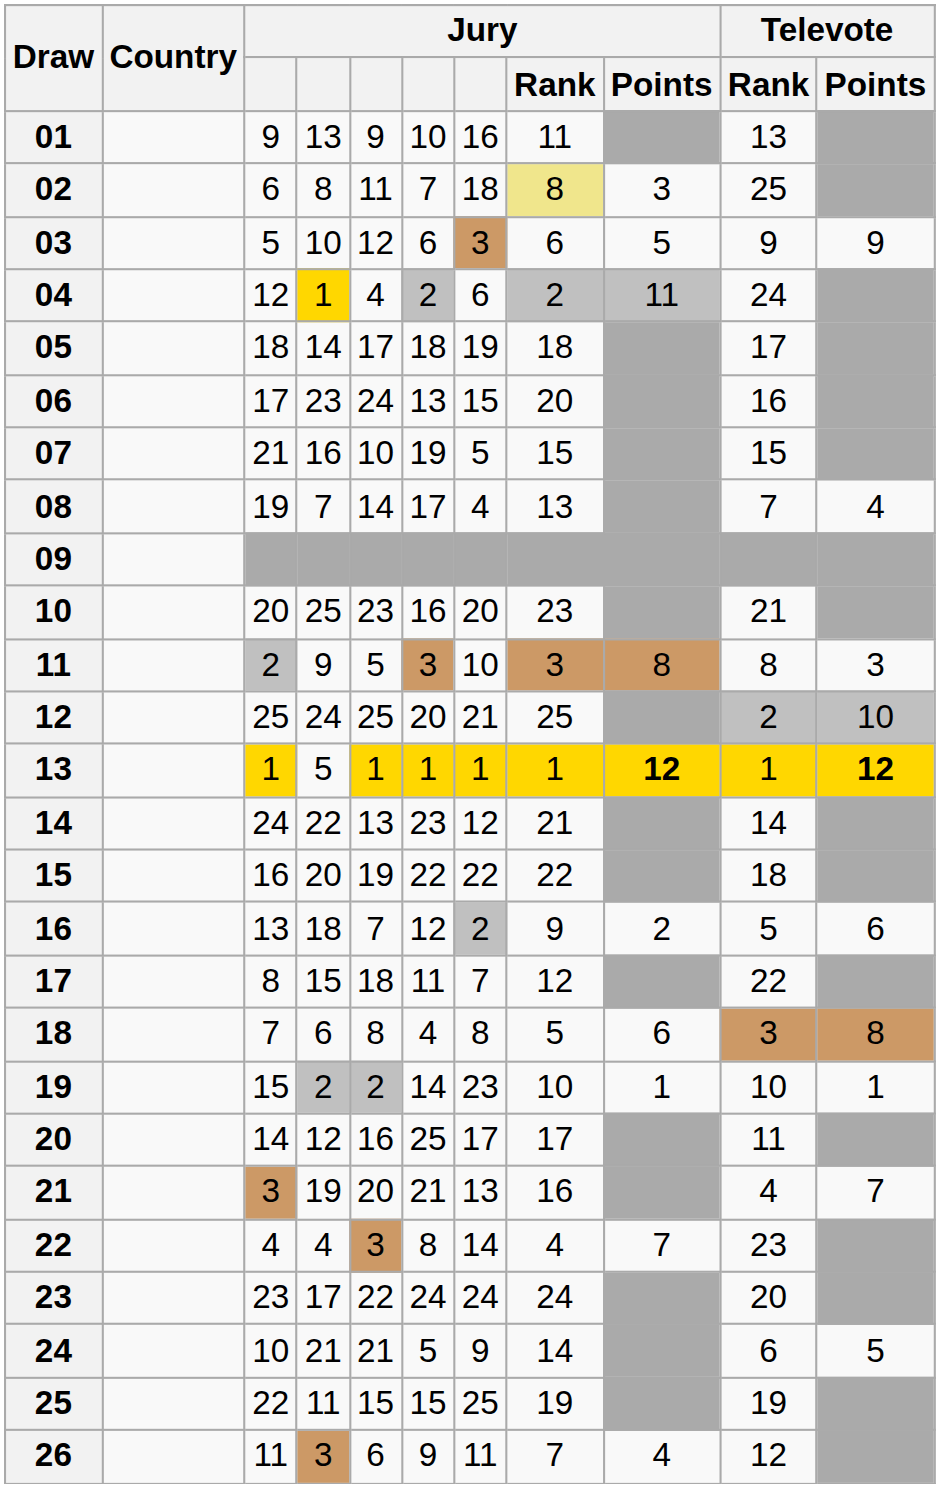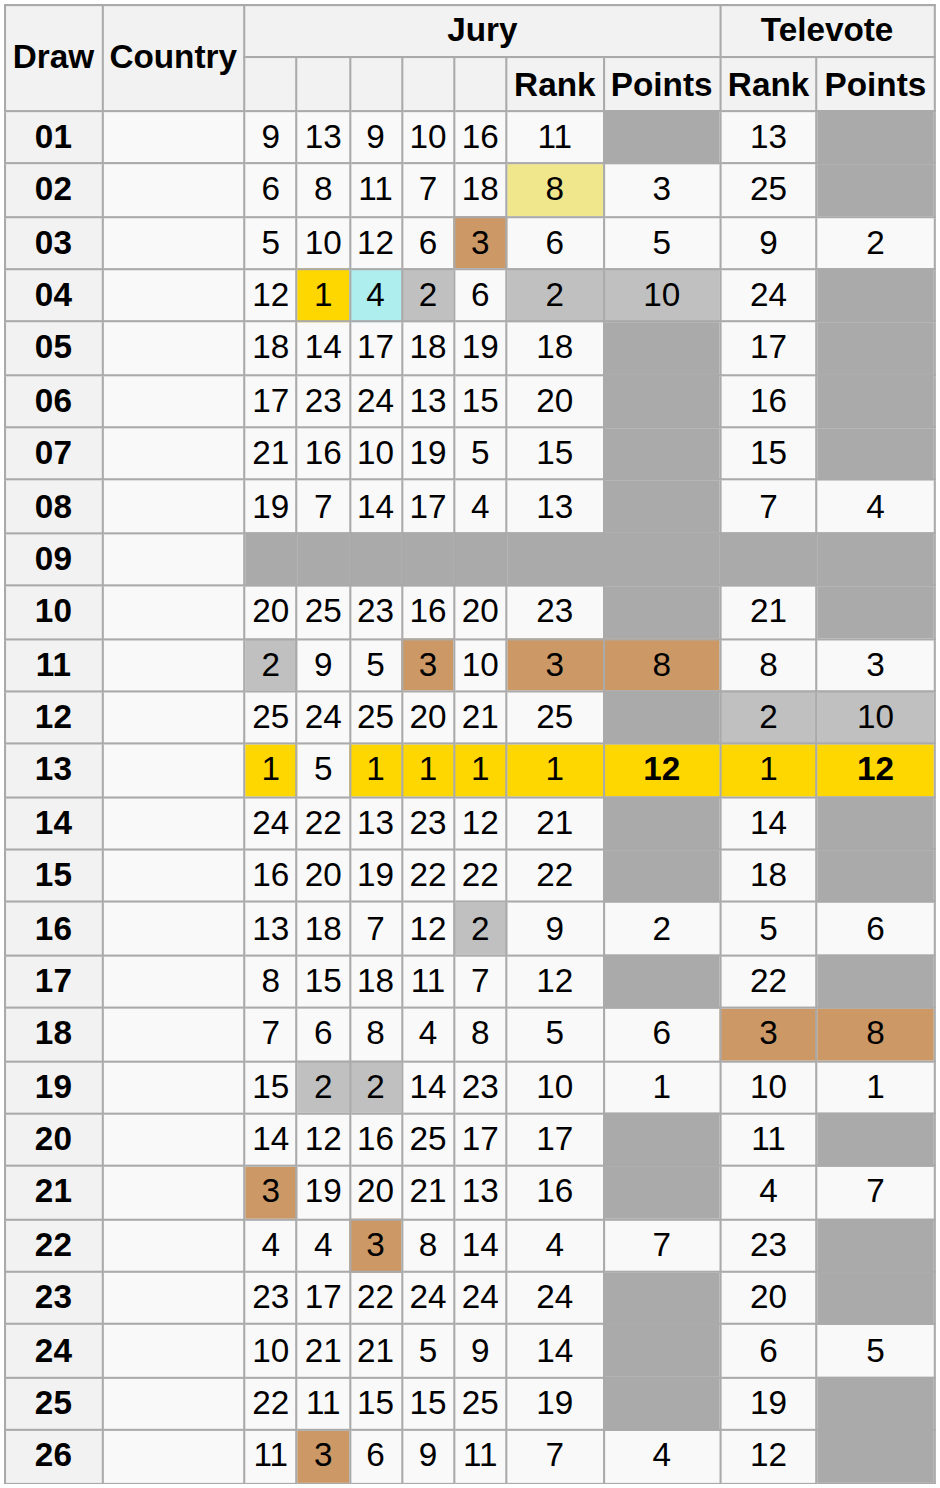(875, 242) 9 -> (875, 242) 2
(376, 294) no background -> (376, 294) paleturquoise background
(662, 294) 11 -> (662, 294) 10
